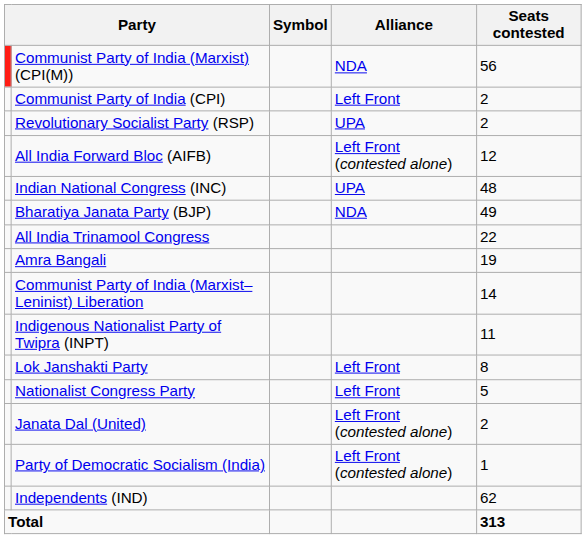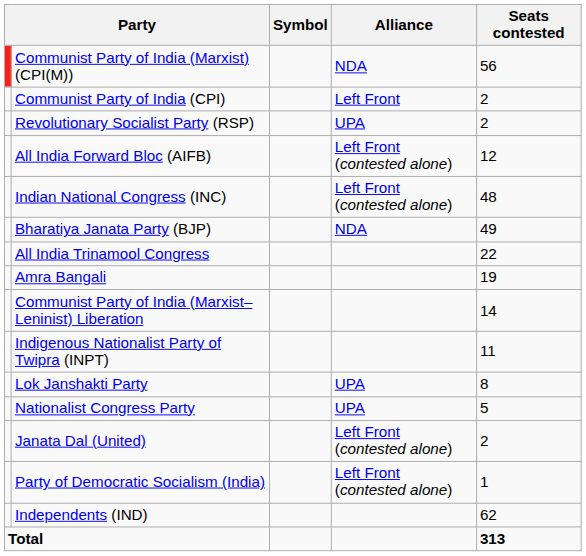(350, 188) UPA -> (394, 196) Left Front (contested alone)
(367, 367) Left Front -> (350, 384) UPA
(367, 391) Left Front -> (350, 408) UPA
